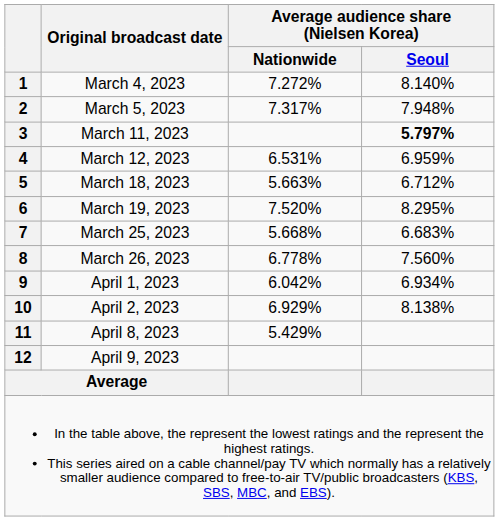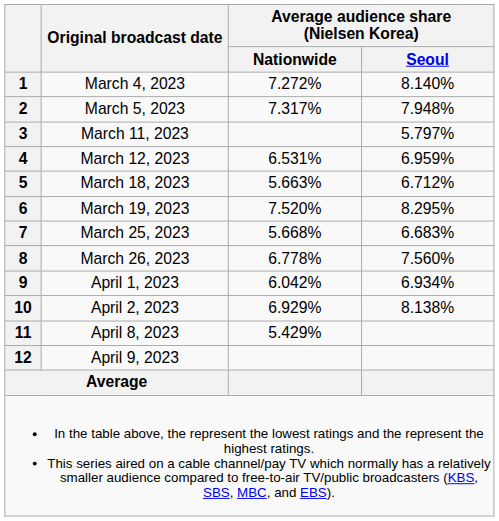(428, 134) bold -> (428, 134) normal
